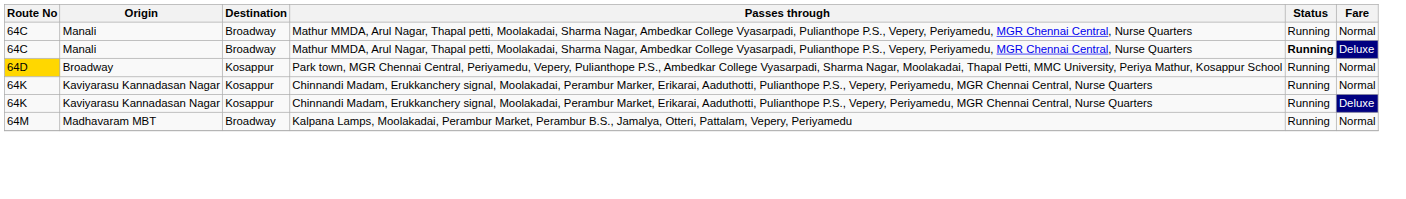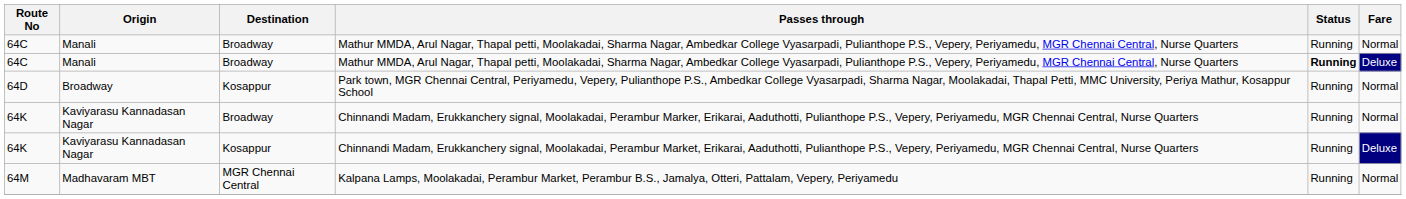(17, 67) gold background -> (17, 86) no background
(250, 85) Kosappur -> (248, 117) Broadway
(250, 121) Broadway -> (258, 179) MGR Chennai Central
